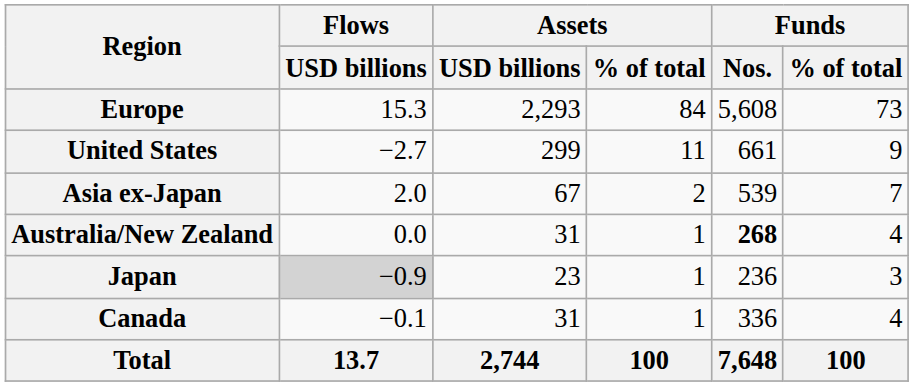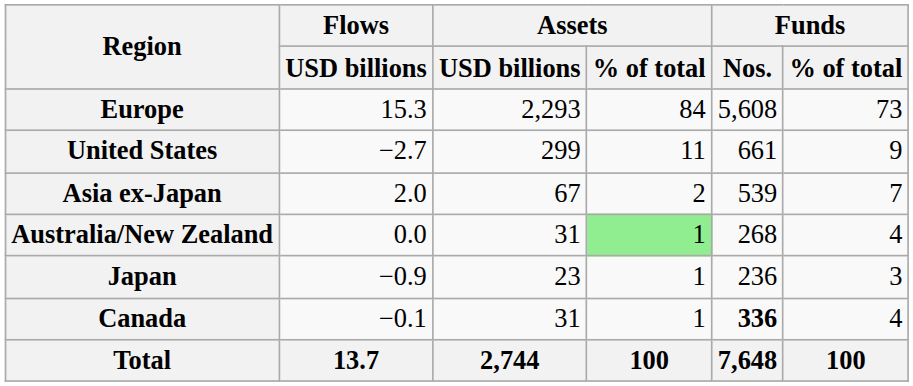(699, 234) no background -> (699, 234) lightgreen background
(757, 234) bold -> (757, 234) normal
(403, 276) lightgrey background -> (403, 276) no background
(757, 318) normal -> (757, 318) bold
